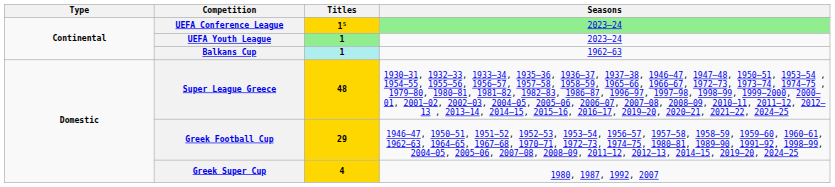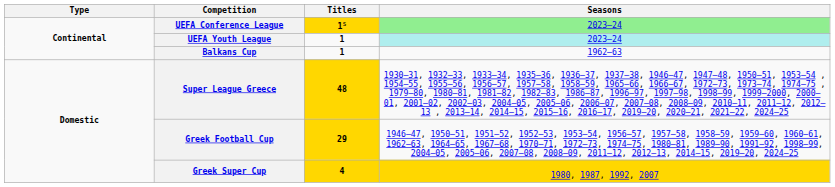(342, 40) lightgreen background -> (342, 40) no background
(605, 40) no background -> (605, 40) paleturquoise background
(342, 53) paleturquoise background -> (342, 53) no background
(605, 176) no background -> (605, 176) gold background
